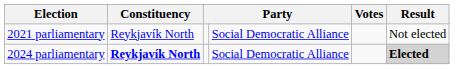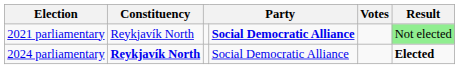(280, 34) normal -> (283, 34) bold
(418, 34) no background -> (423, 34) lightgreen background
(409, 53) lightgrey background -> (414, 53) no background
